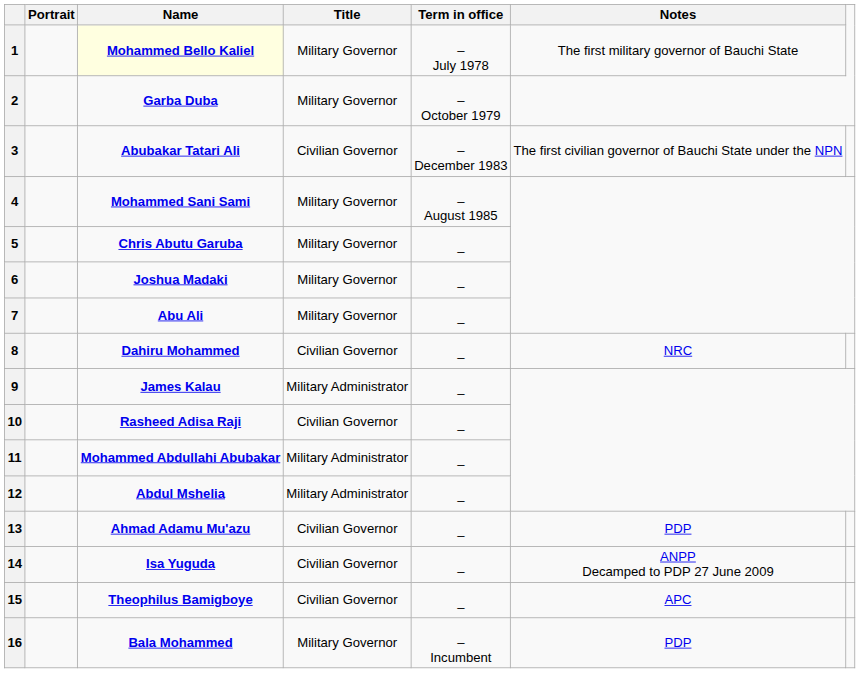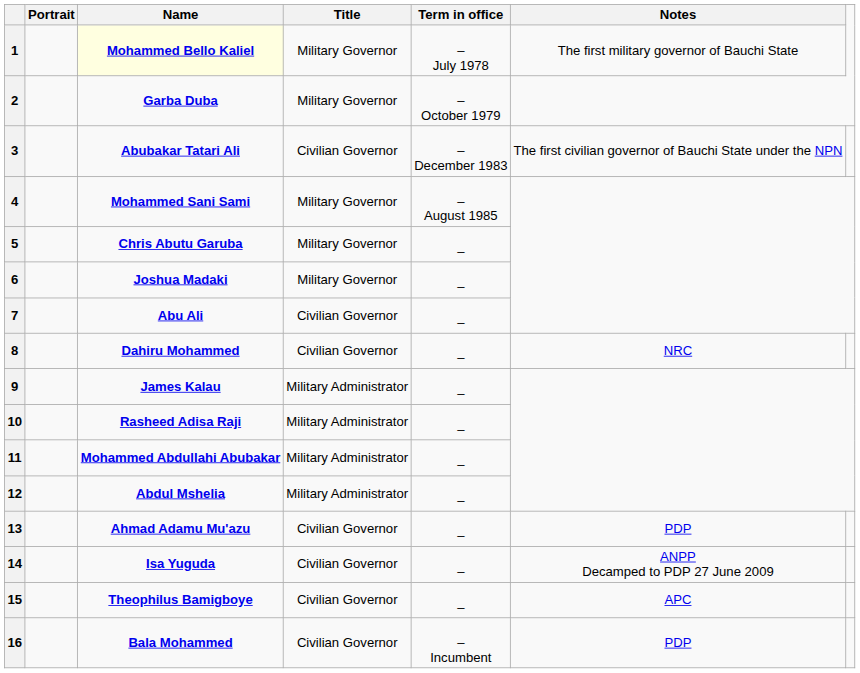(347, 315) Military Governor -> (347, 315) Civilian Governor
(347, 422) Civilian Governor -> (347, 422) Military Administrator
(347, 643) Military Governor -> (347, 643) Civilian Governor
